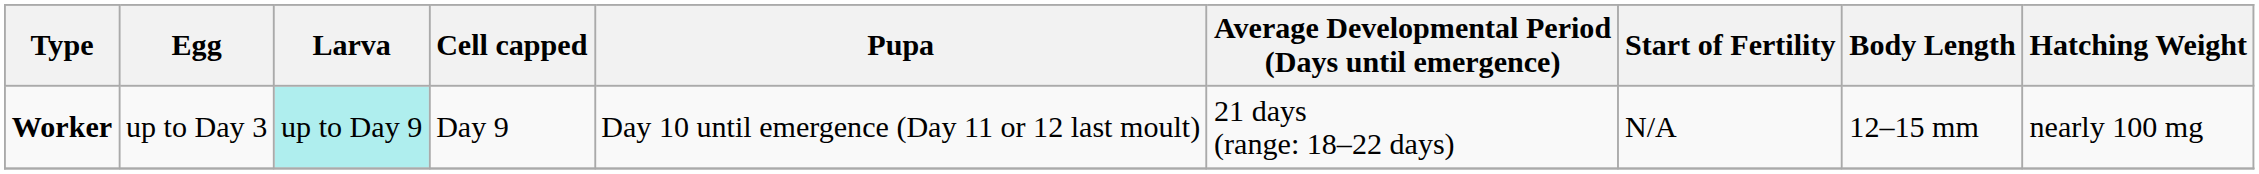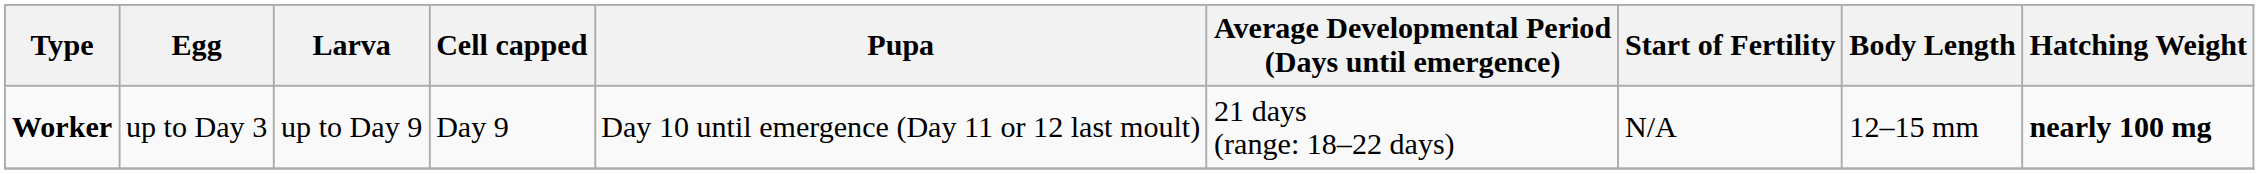(352, 126) paleturquoise background -> (352, 126) no background
(2116, 126) normal -> (2121, 126) bold
